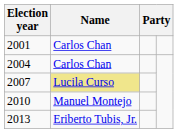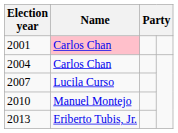(82, 45) no background -> (82, 45) pink background
(84, 82) khaki background -> (84, 82) no background
